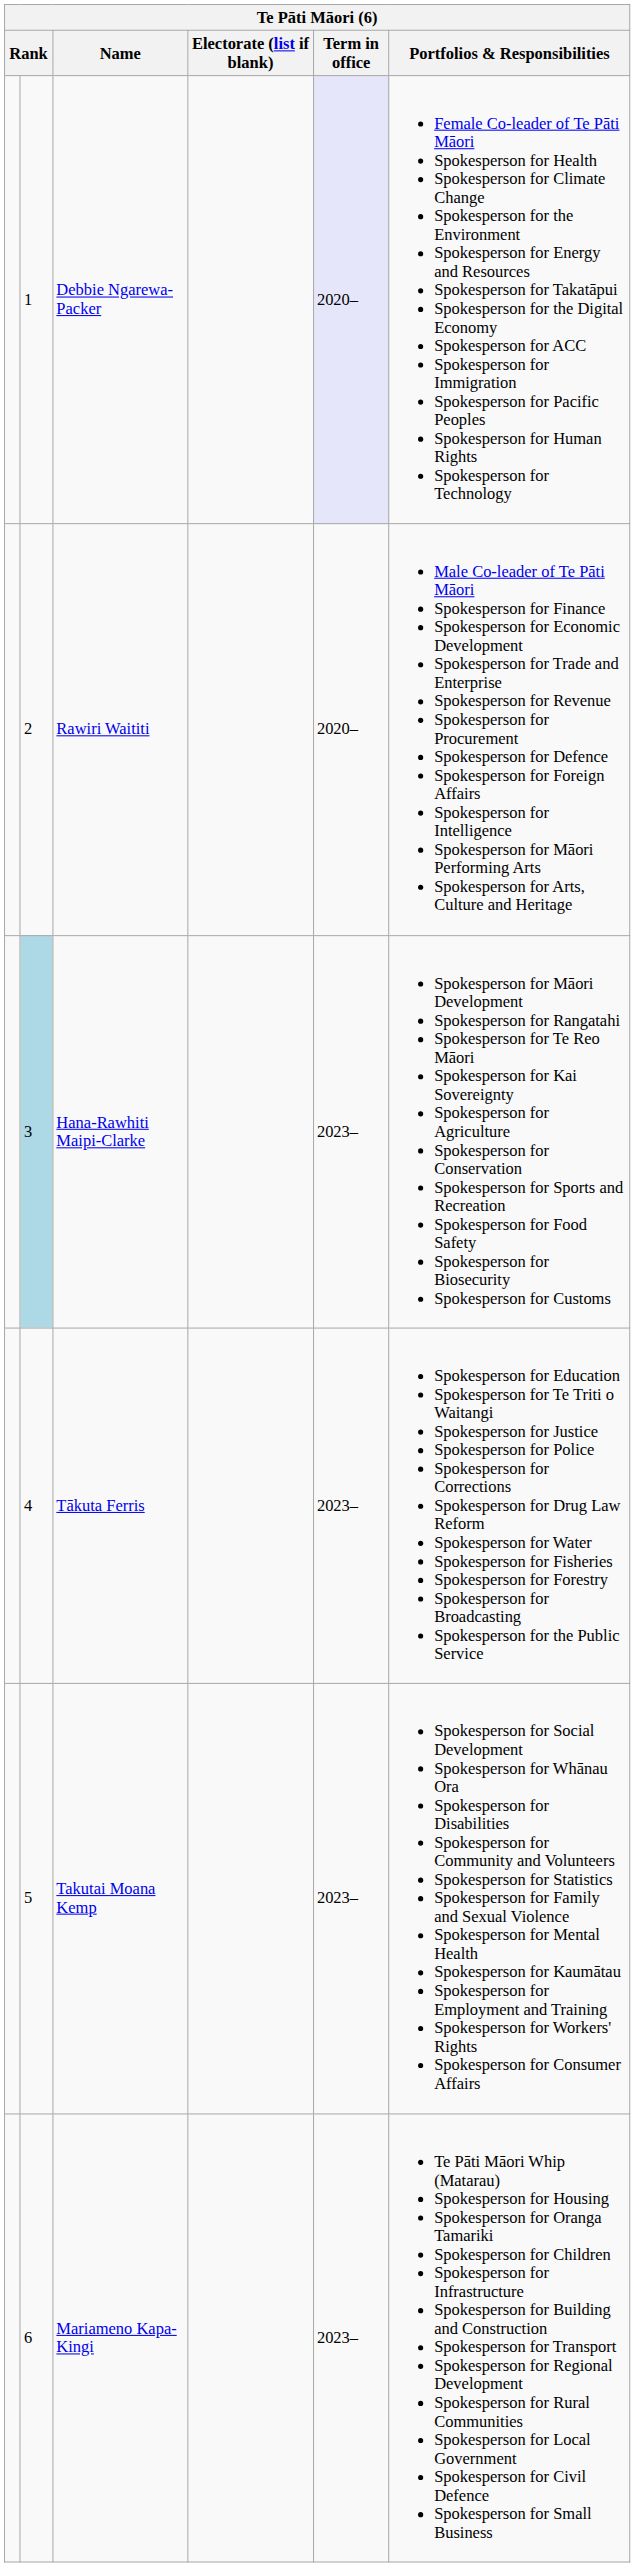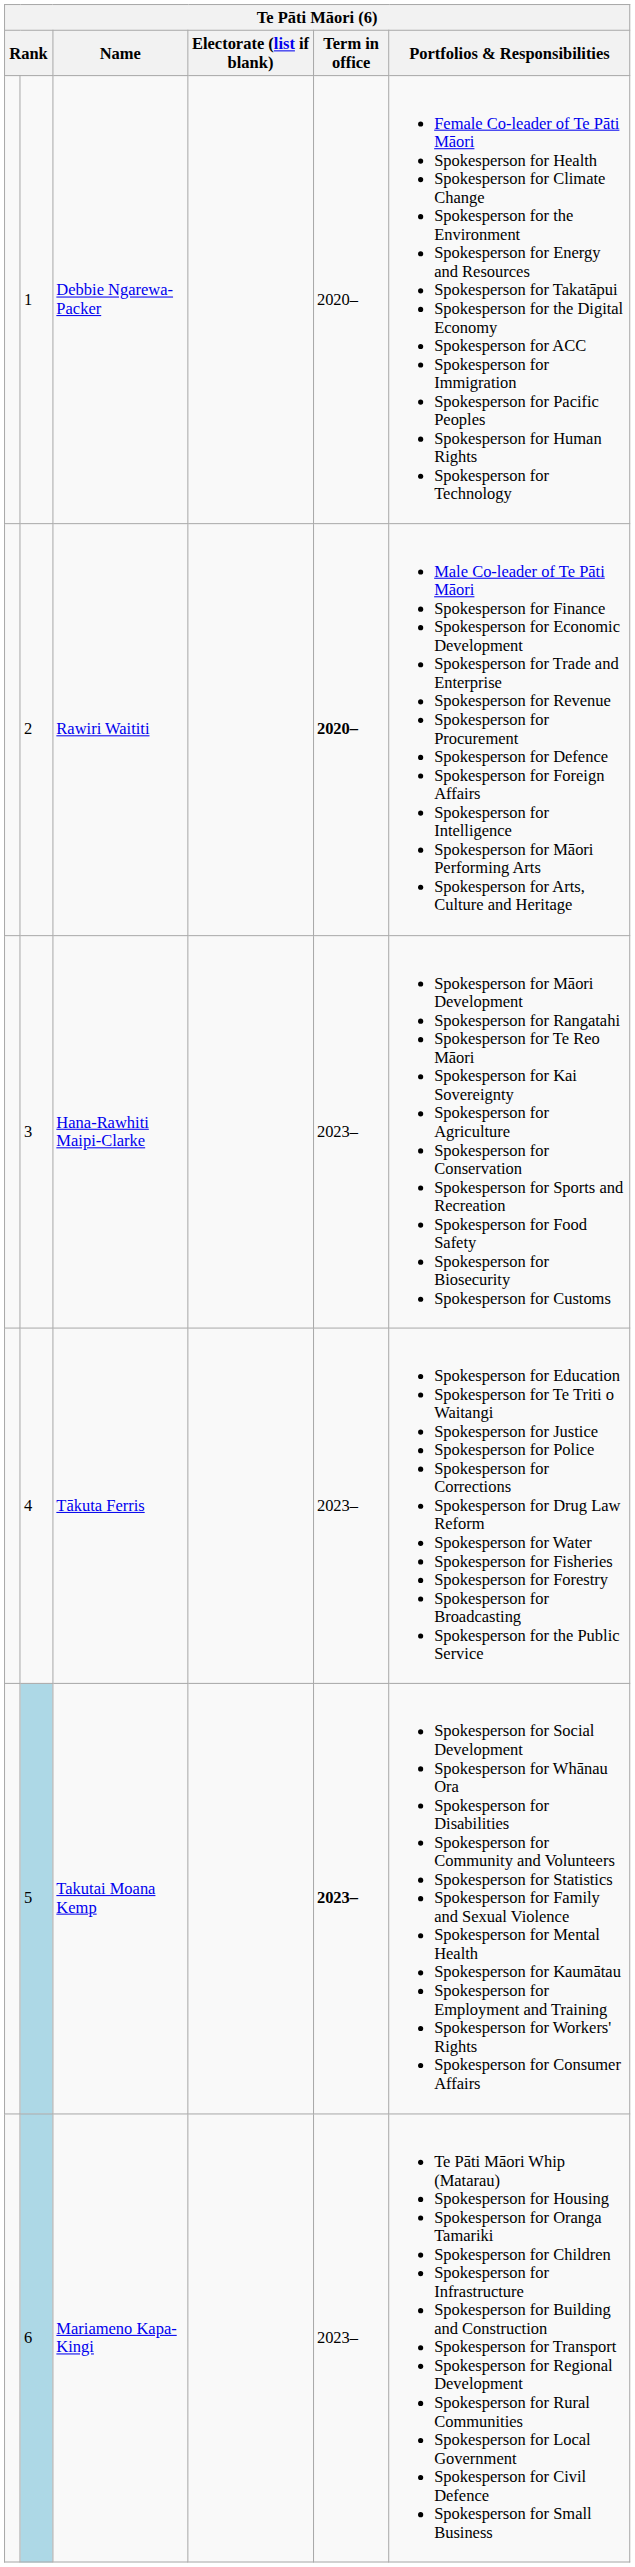(337, 299) lavender background -> (337, 299) no background
(337, 729) normal -> (337, 729) bold
(28, 1131) lightblue background -> (28, 1131) no background
(28, 1898) no background -> (28, 1898) lightblue background
(337, 1898) normal -> (337, 1898) bold
(28, 2337) no background -> (28, 2337) lightblue background
